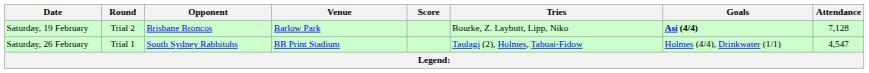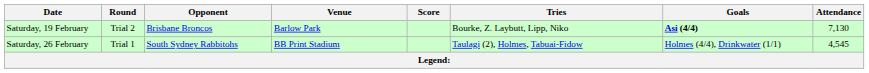(839, 28) 7,128 -> (839, 28) 7,130
(839, 44) 4,547 -> (839, 44) 4,545
